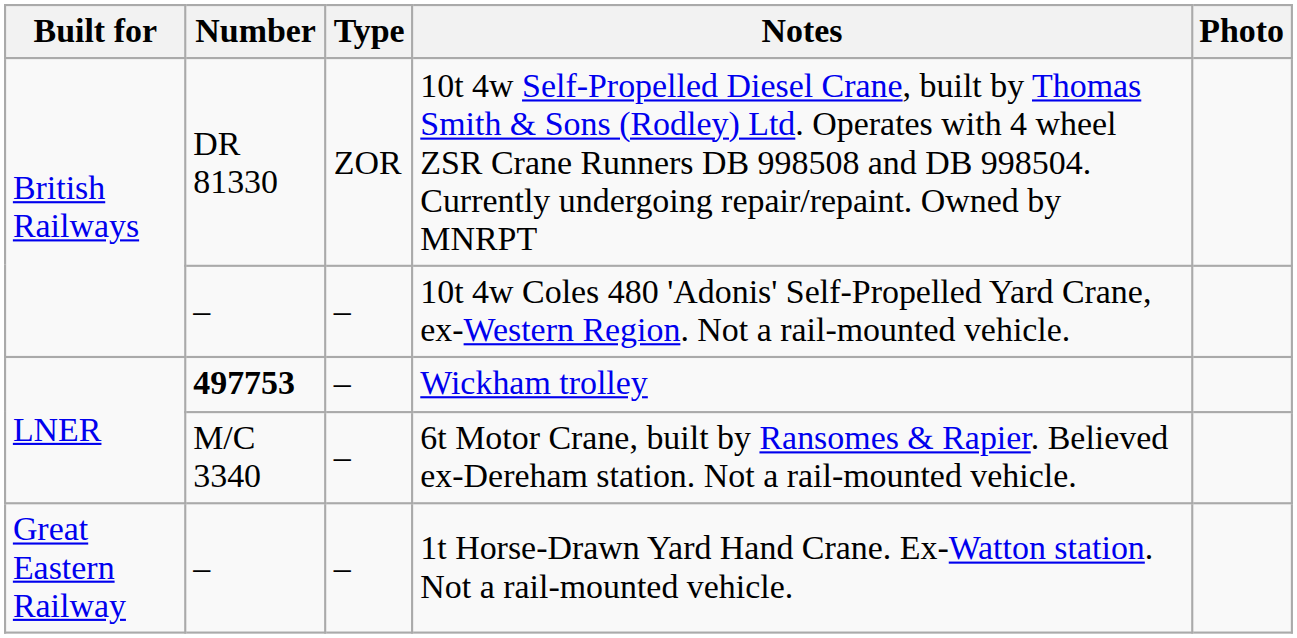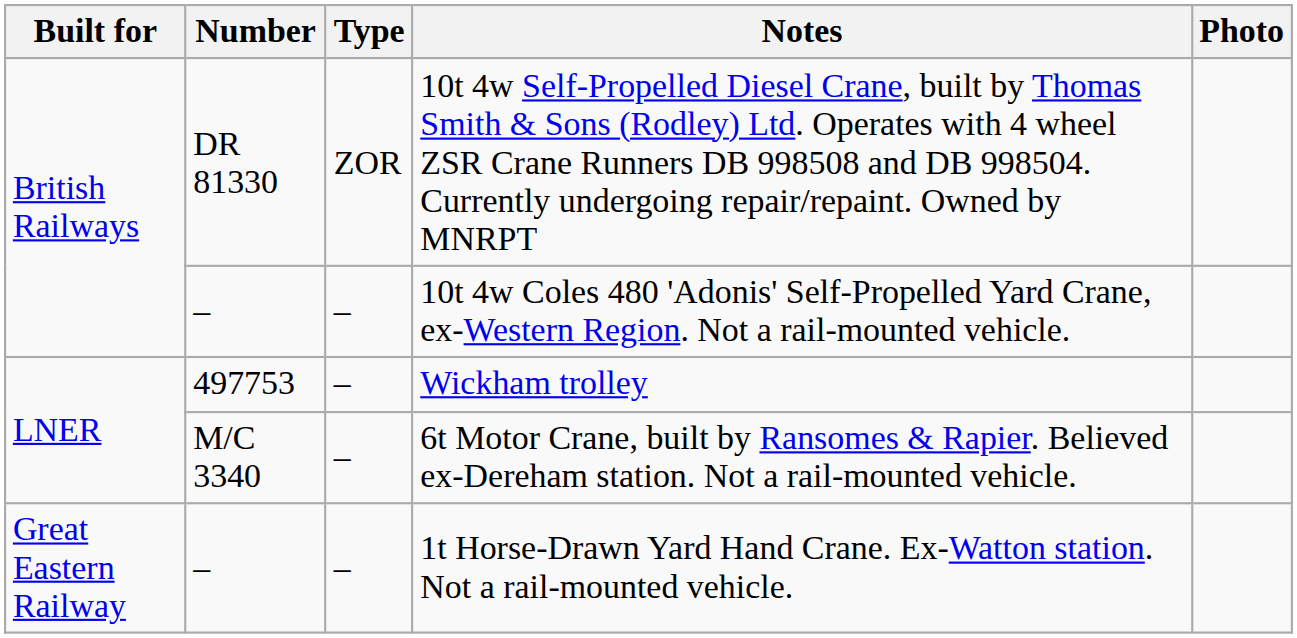(244, 383) bold -> (244, 383) normal
